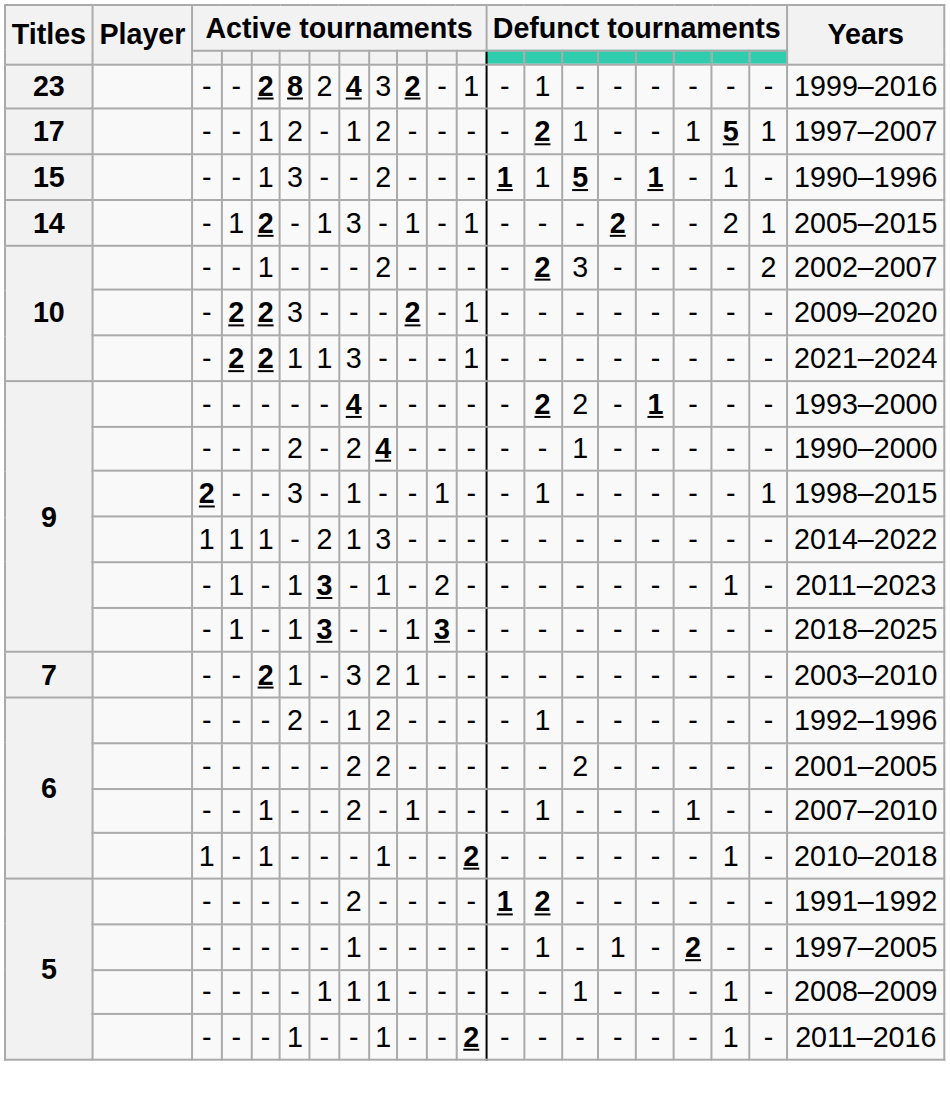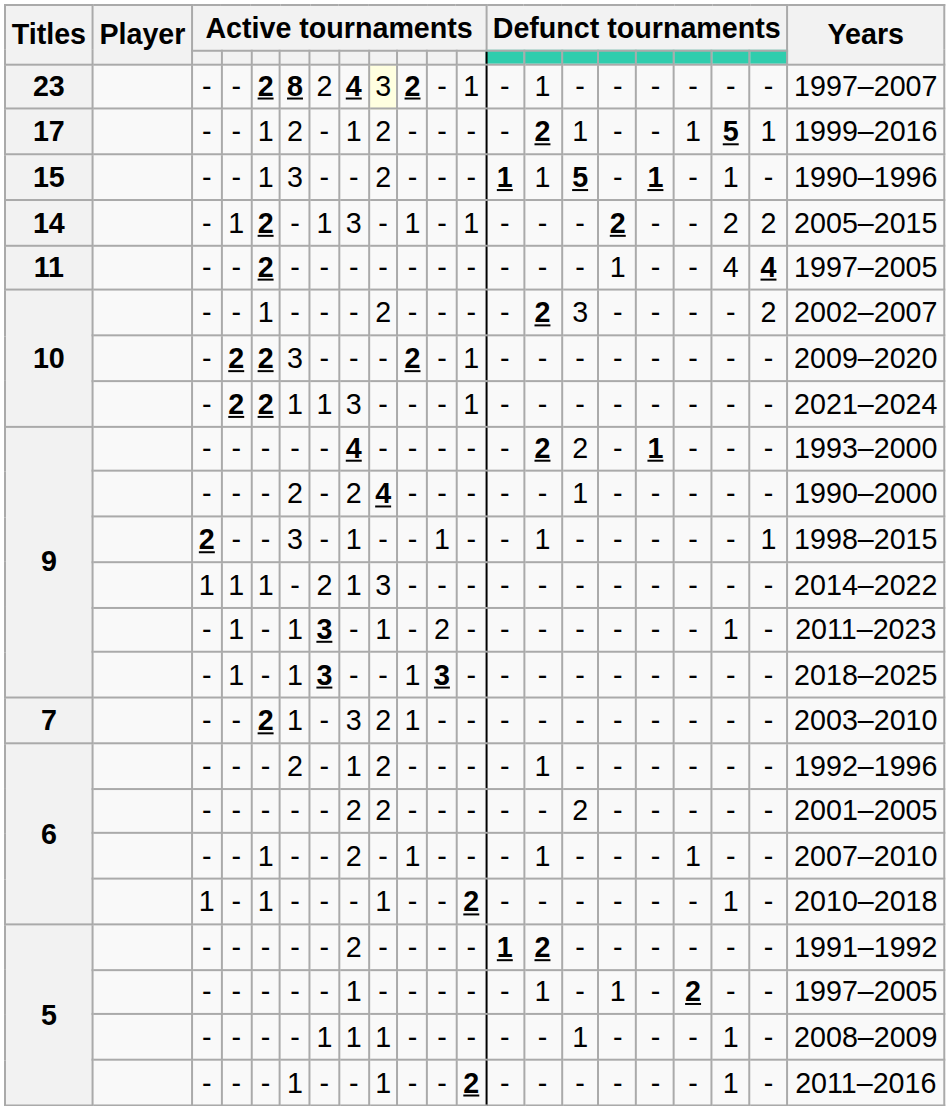(383, 87) no background -> (383, 87) lightyellow background
(866, 87) 1999–2016 -> (866, 87) 1997–2007
(866, 132) 1997–2007 -> (866, 132) 1999–2016
(768, 223) 1 -> (768, 223) 2
+ row: (49, 268)
